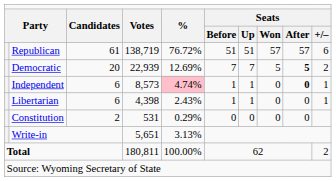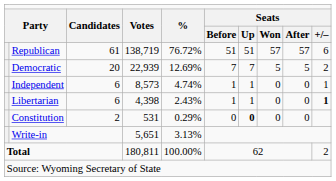(307, 67) bold -> (307, 67) normal
(188, 84) pink background -> (188, 84) no background
(307, 84) bold -> (307, 84) normal
(326, 101) normal -> (326, 101) bold
(252, 118) normal -> (252, 118) bold
